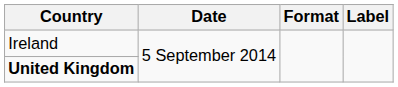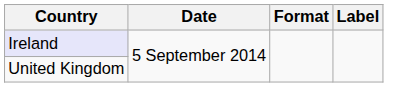(33, 43) no background -> (33, 43) lavender background
(71, 69) bold -> (66, 69) normal
